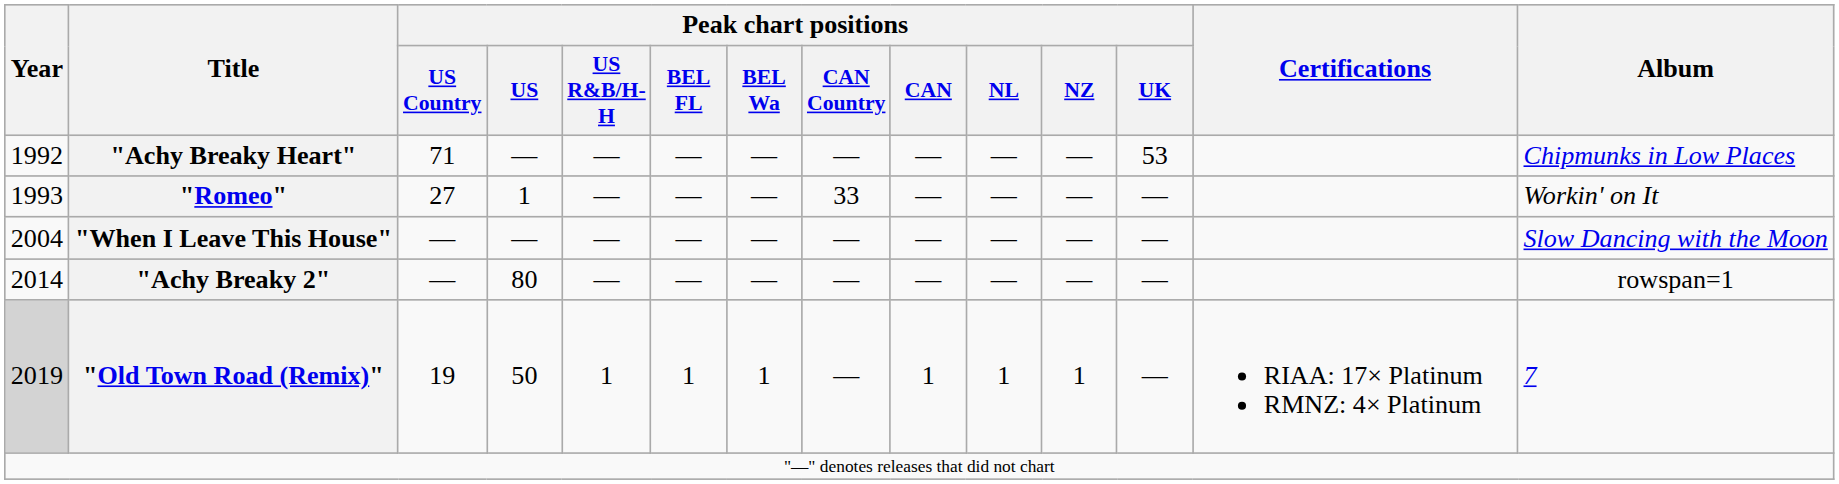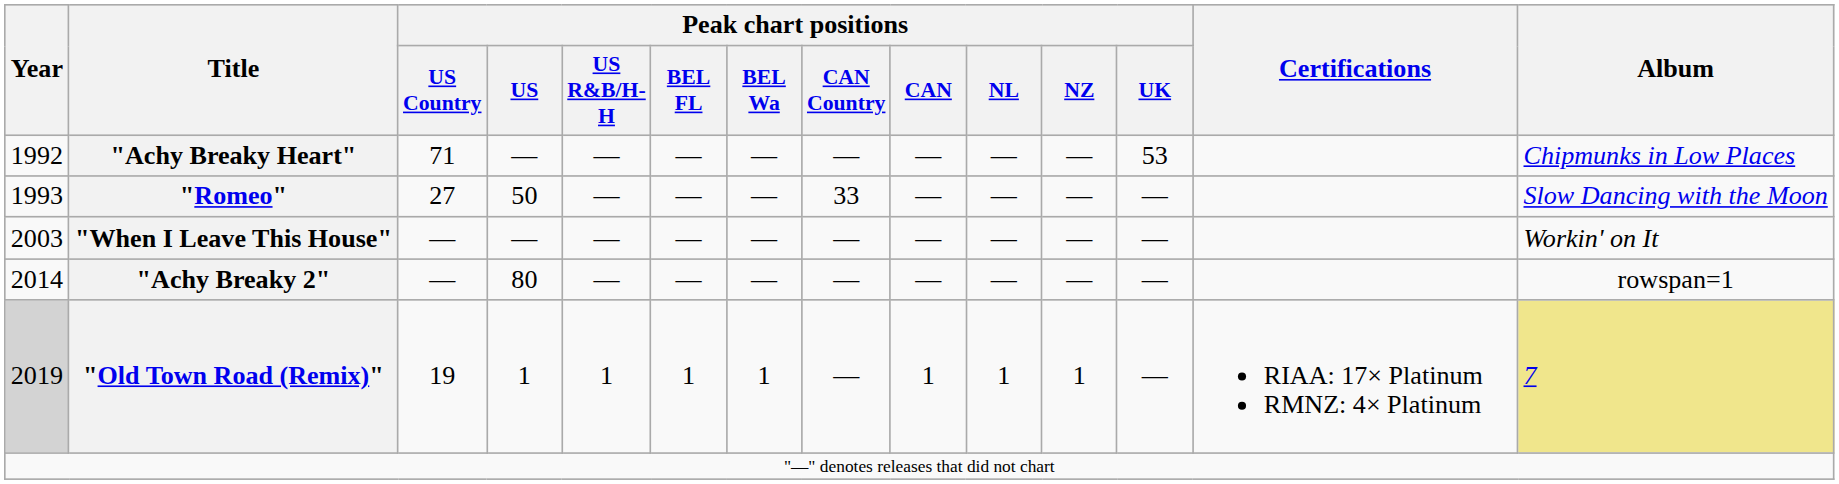(524, 196) 1 -> (524, 196) 50
(1591, 196) Workin' on It -> (1676, 196) Slow Dancing with the Moon
(37, 237) 2004 -> (37, 237) 2003
(1676, 237) Slow Dancing with the Moon -> (1591, 237) Workin' on It
(524, 375) 50 -> (524, 375) 1
(1530, 375) no background -> (1530, 375) khaki background
